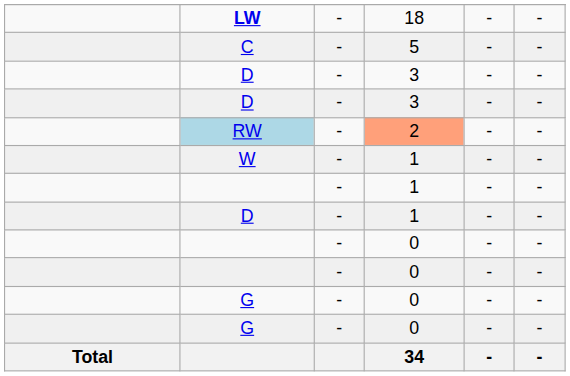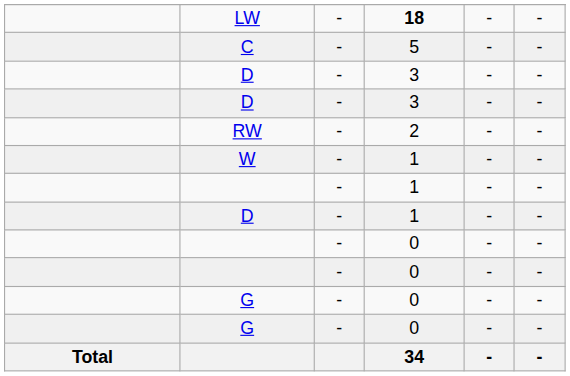(247, 18) bold -> (247, 18) normal
(414, 18) normal -> (414, 18) bold
(247, 131) lightblue background -> (247, 131) no background
(414, 131) lightsalmon background -> (414, 131) no background
